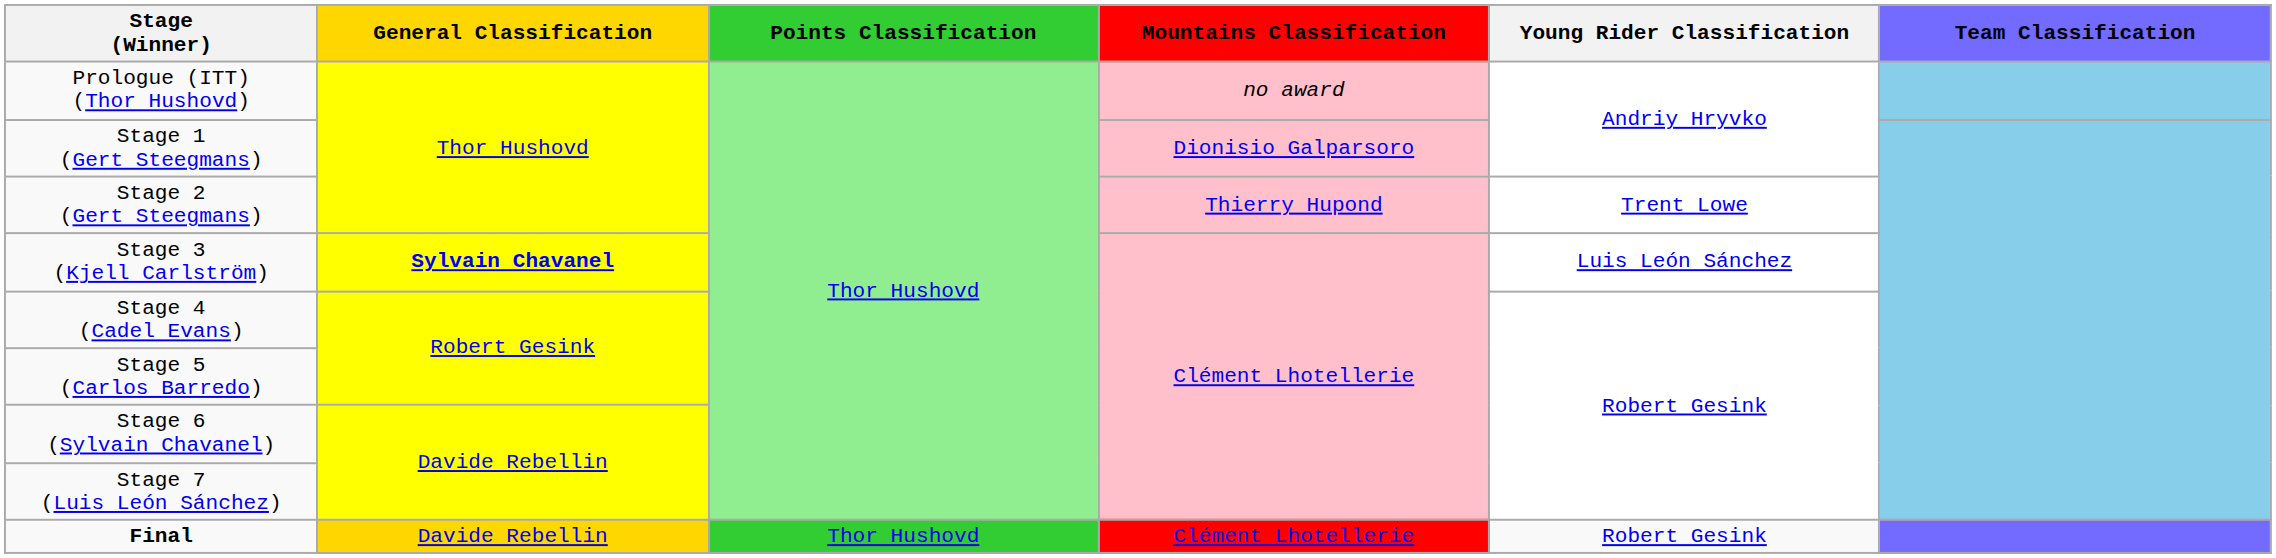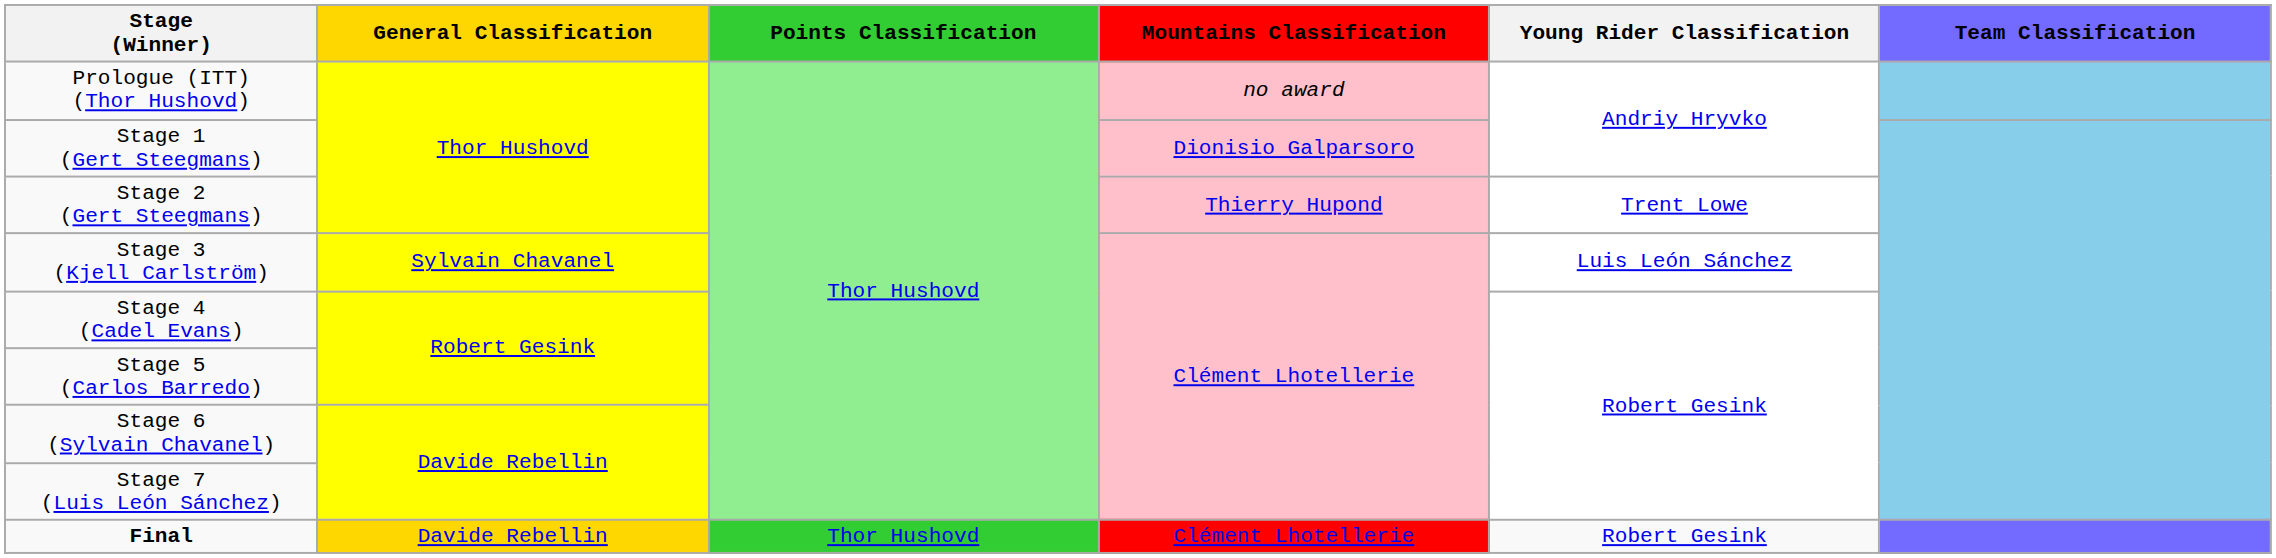(513, 262) bold -> (513, 262) normal
